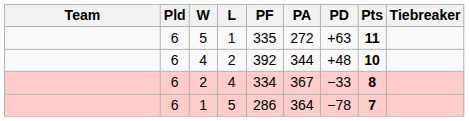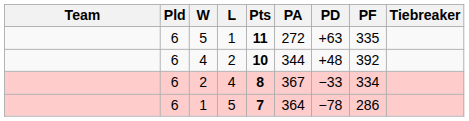columns swapped: (265, 15) <-> (372, 15)
